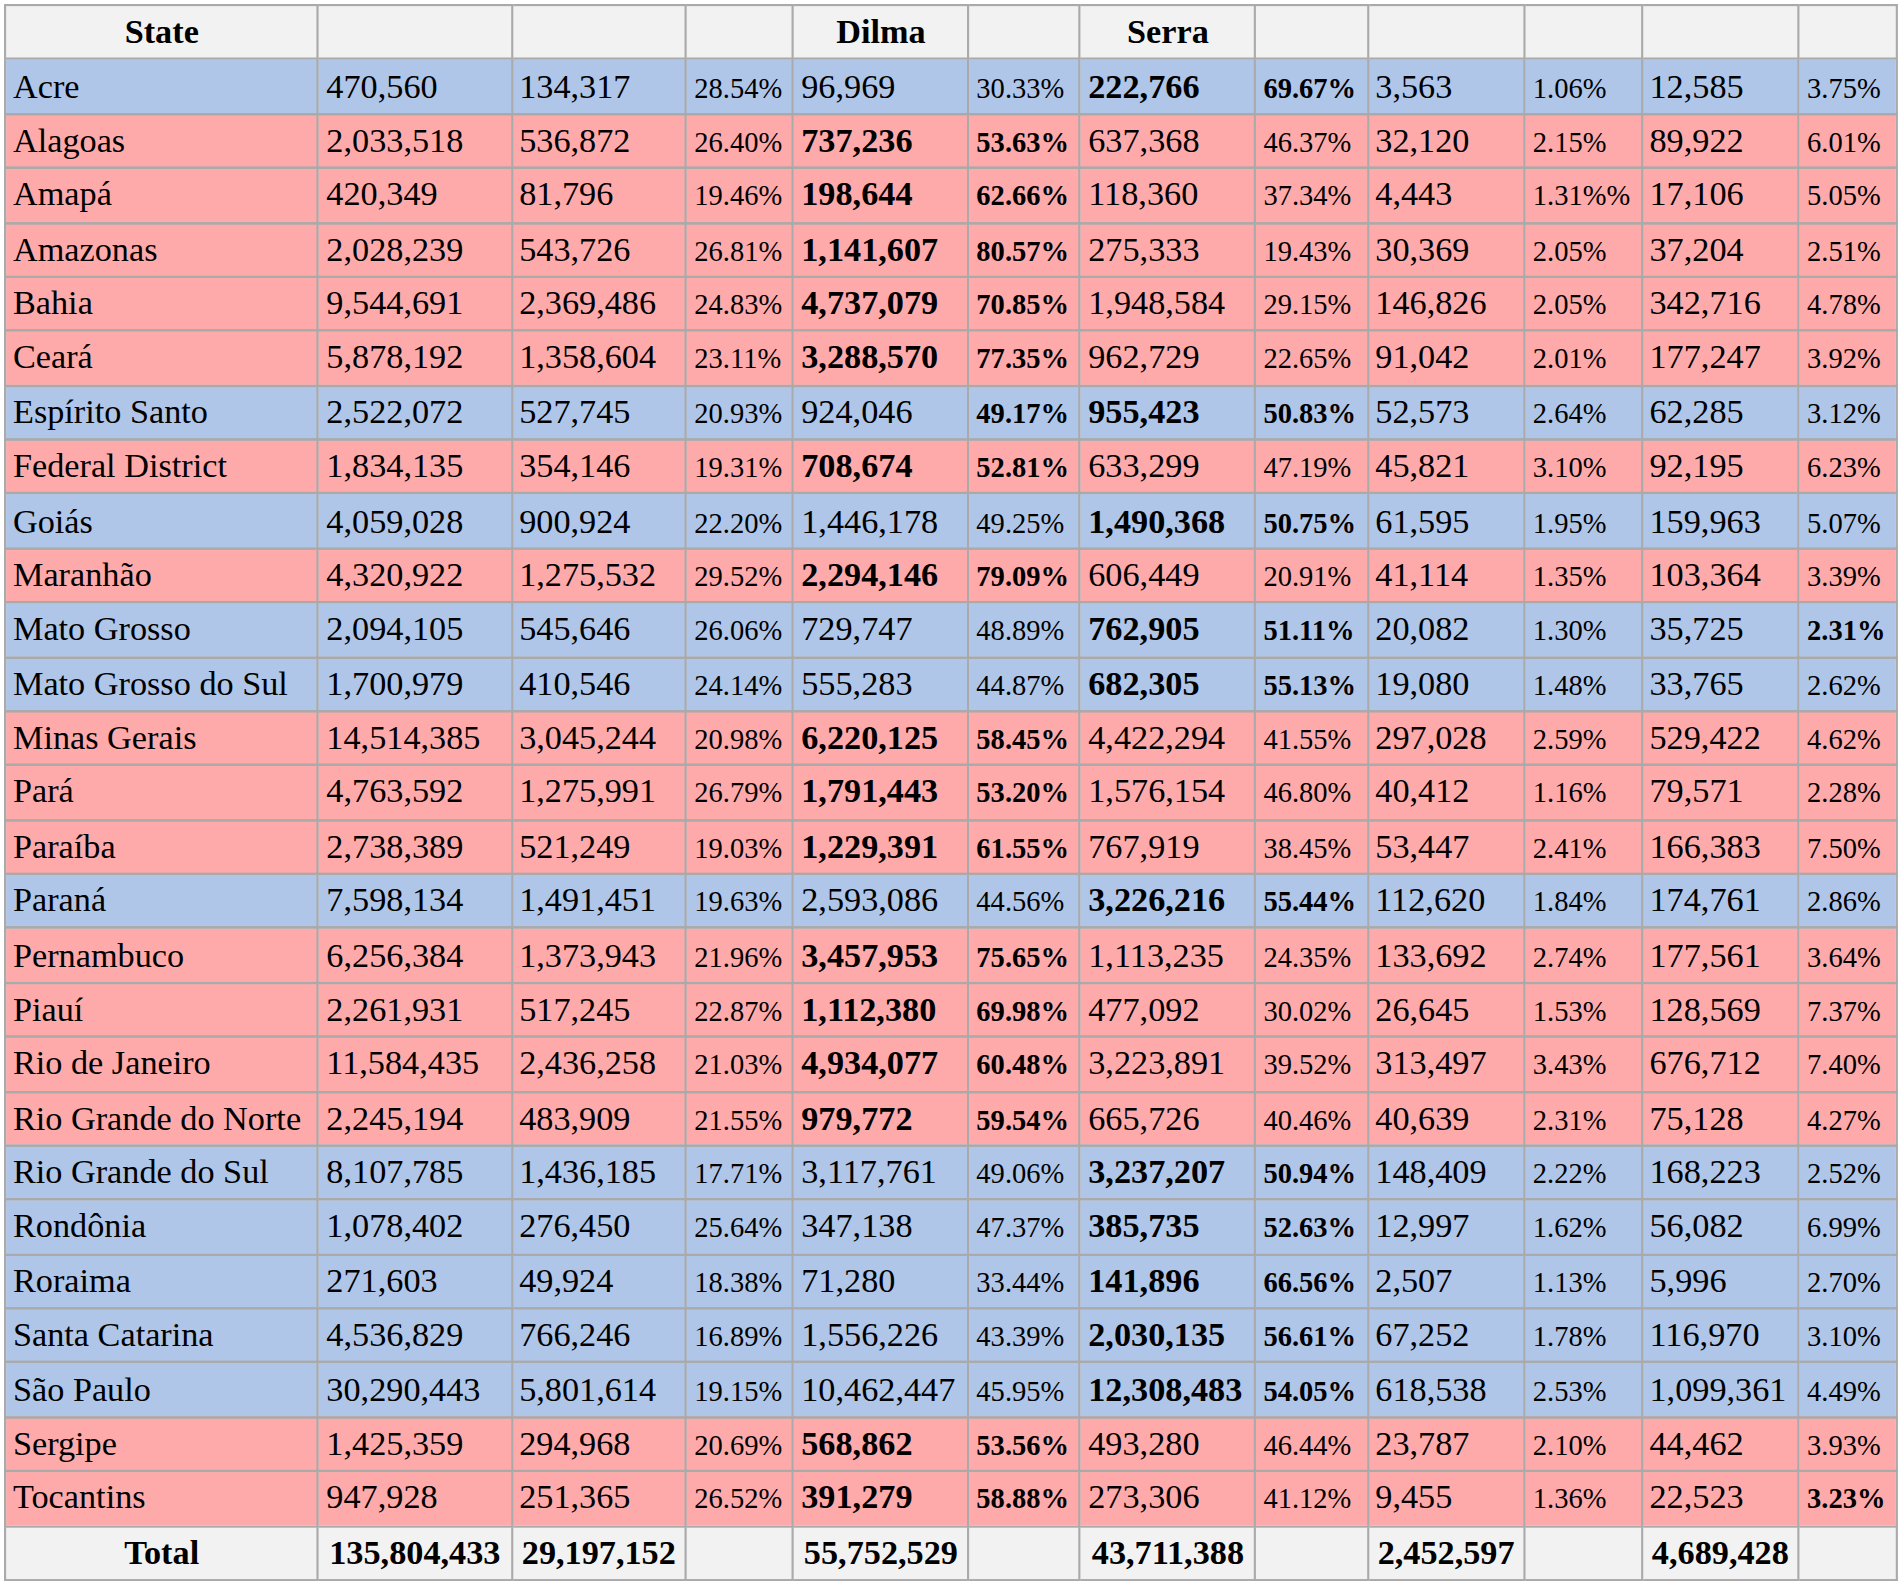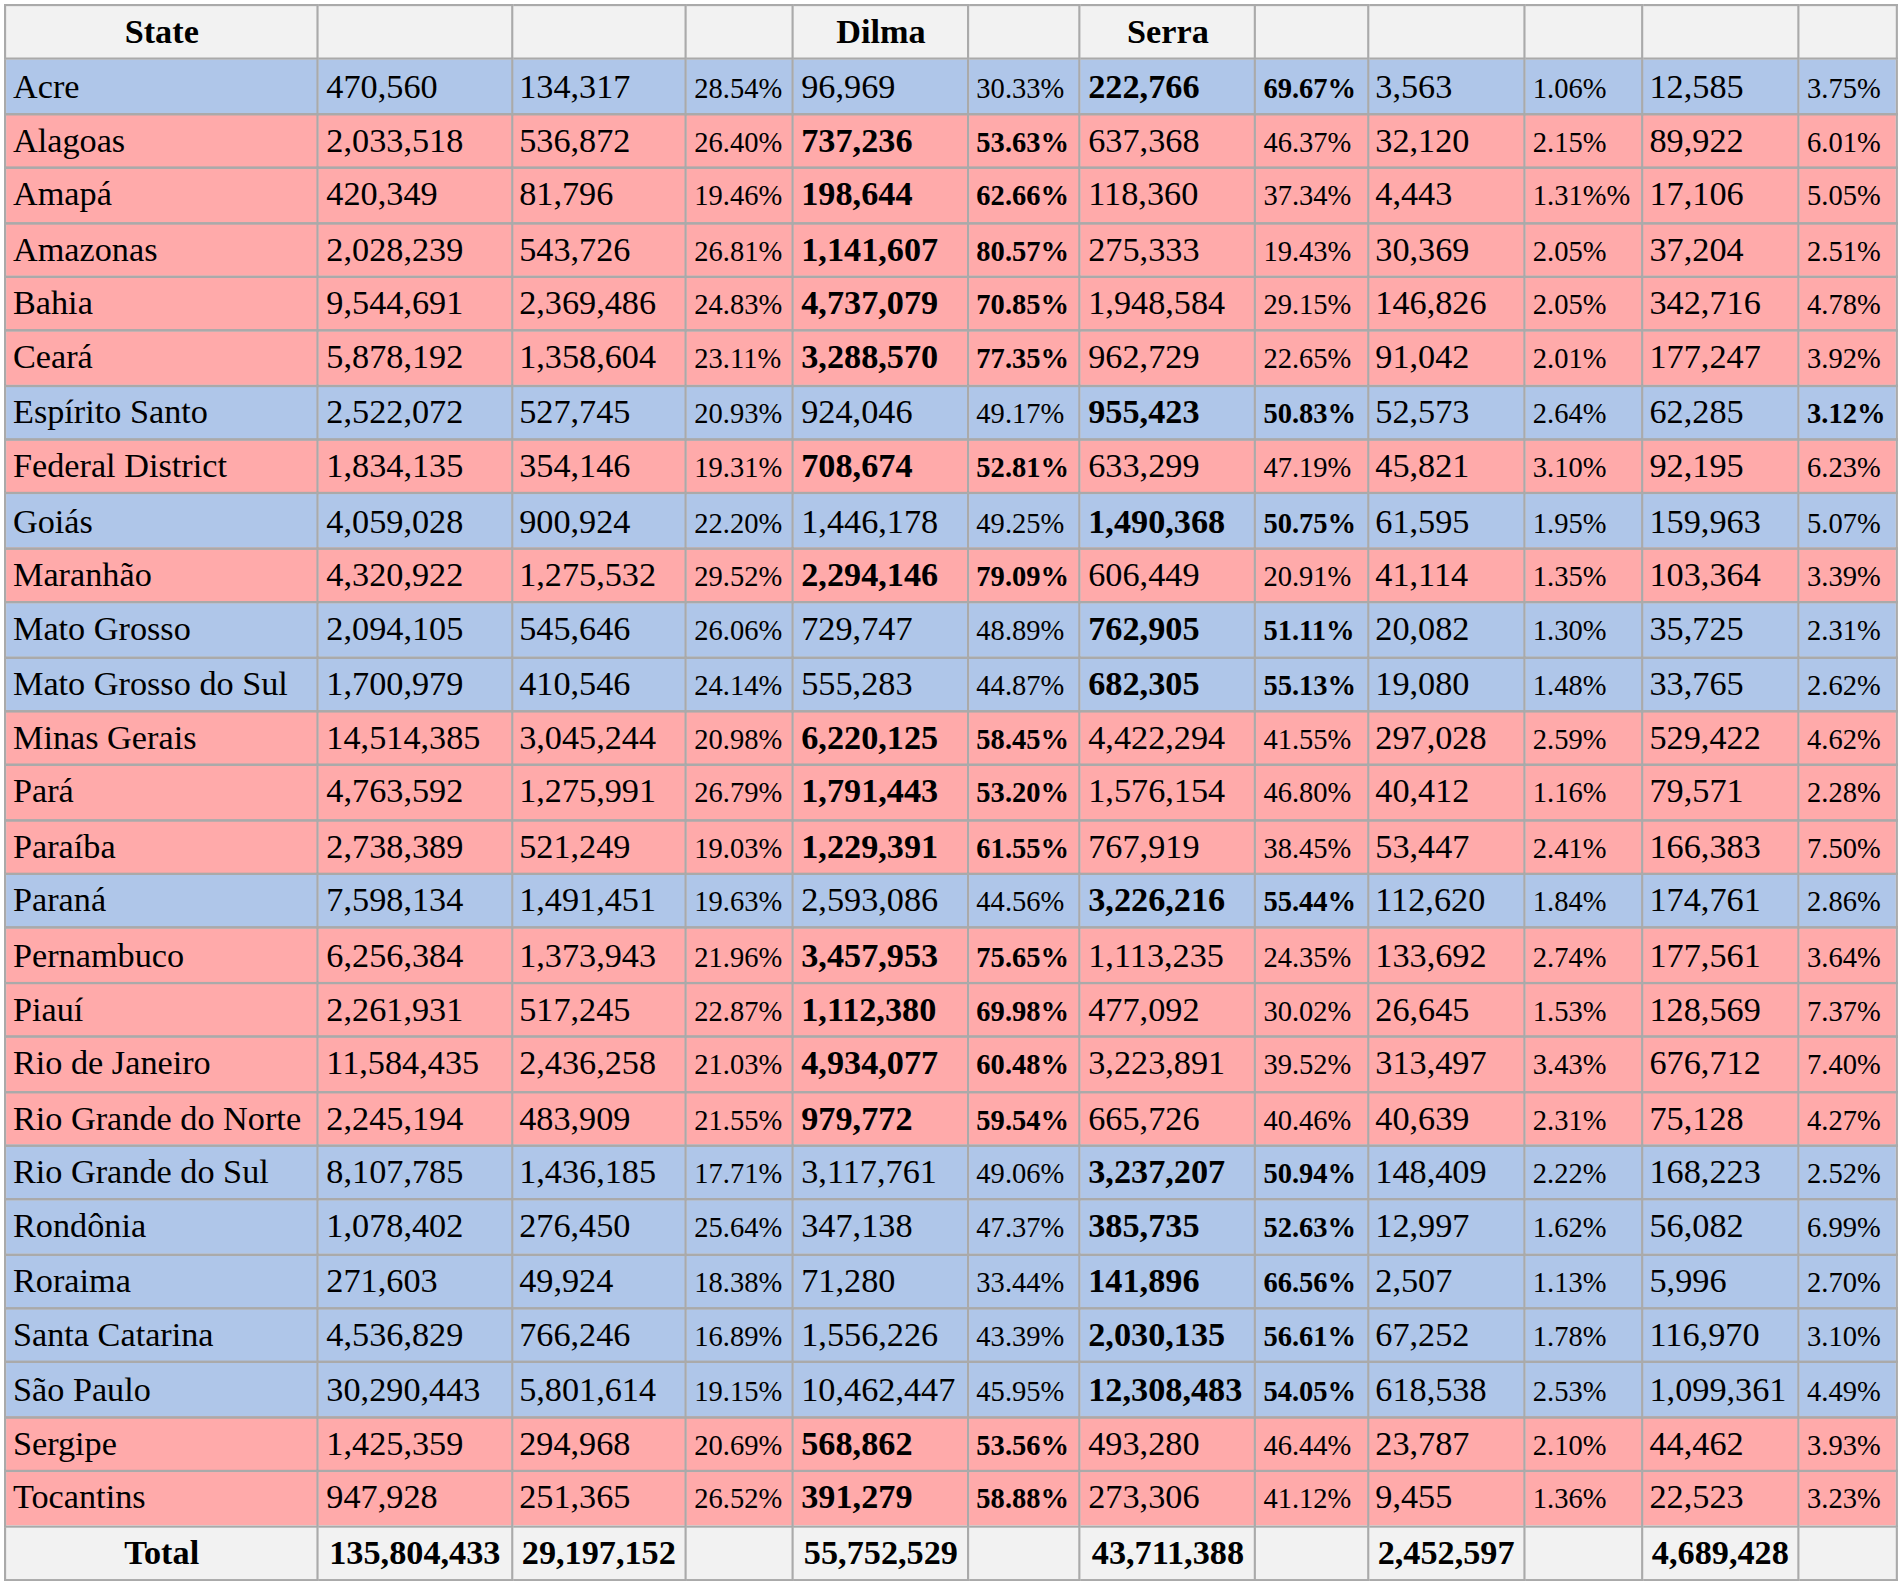(1023, 411) bold -> (1020, 413) normal
(1844, 413) normal -> (1846, 411) bold
(1846, 628) bold -> (1844, 631) normal
(1846, 1497) bold -> (1844, 1499) normal
